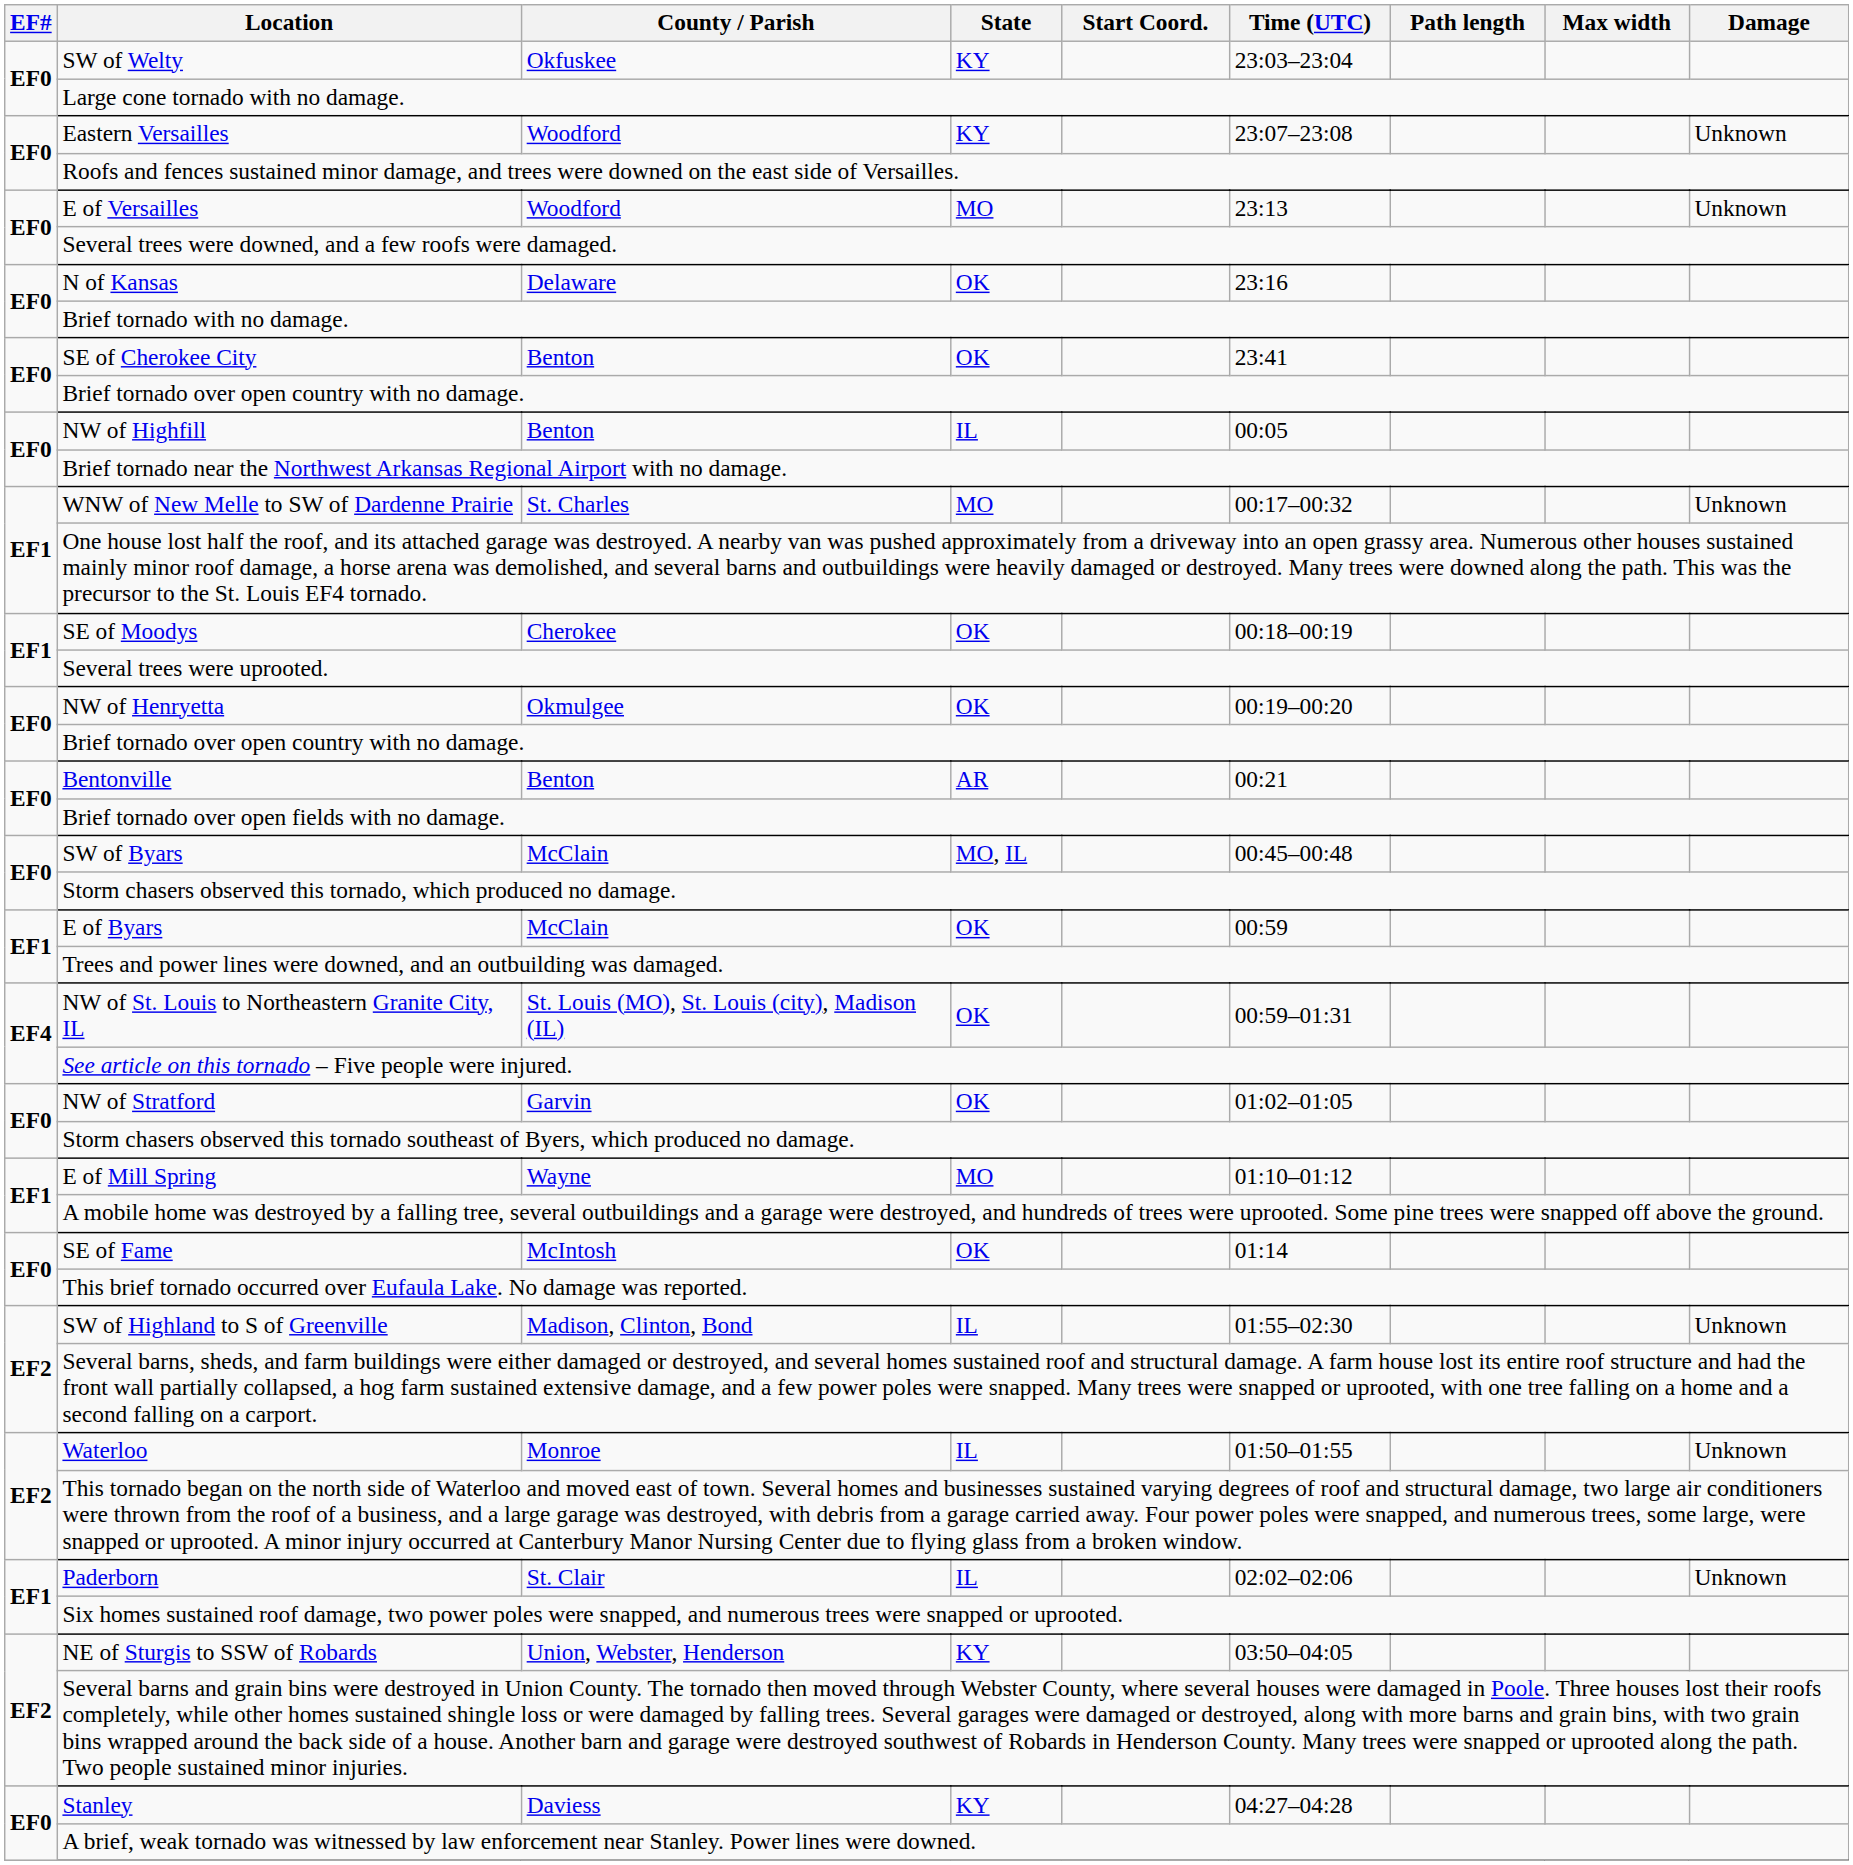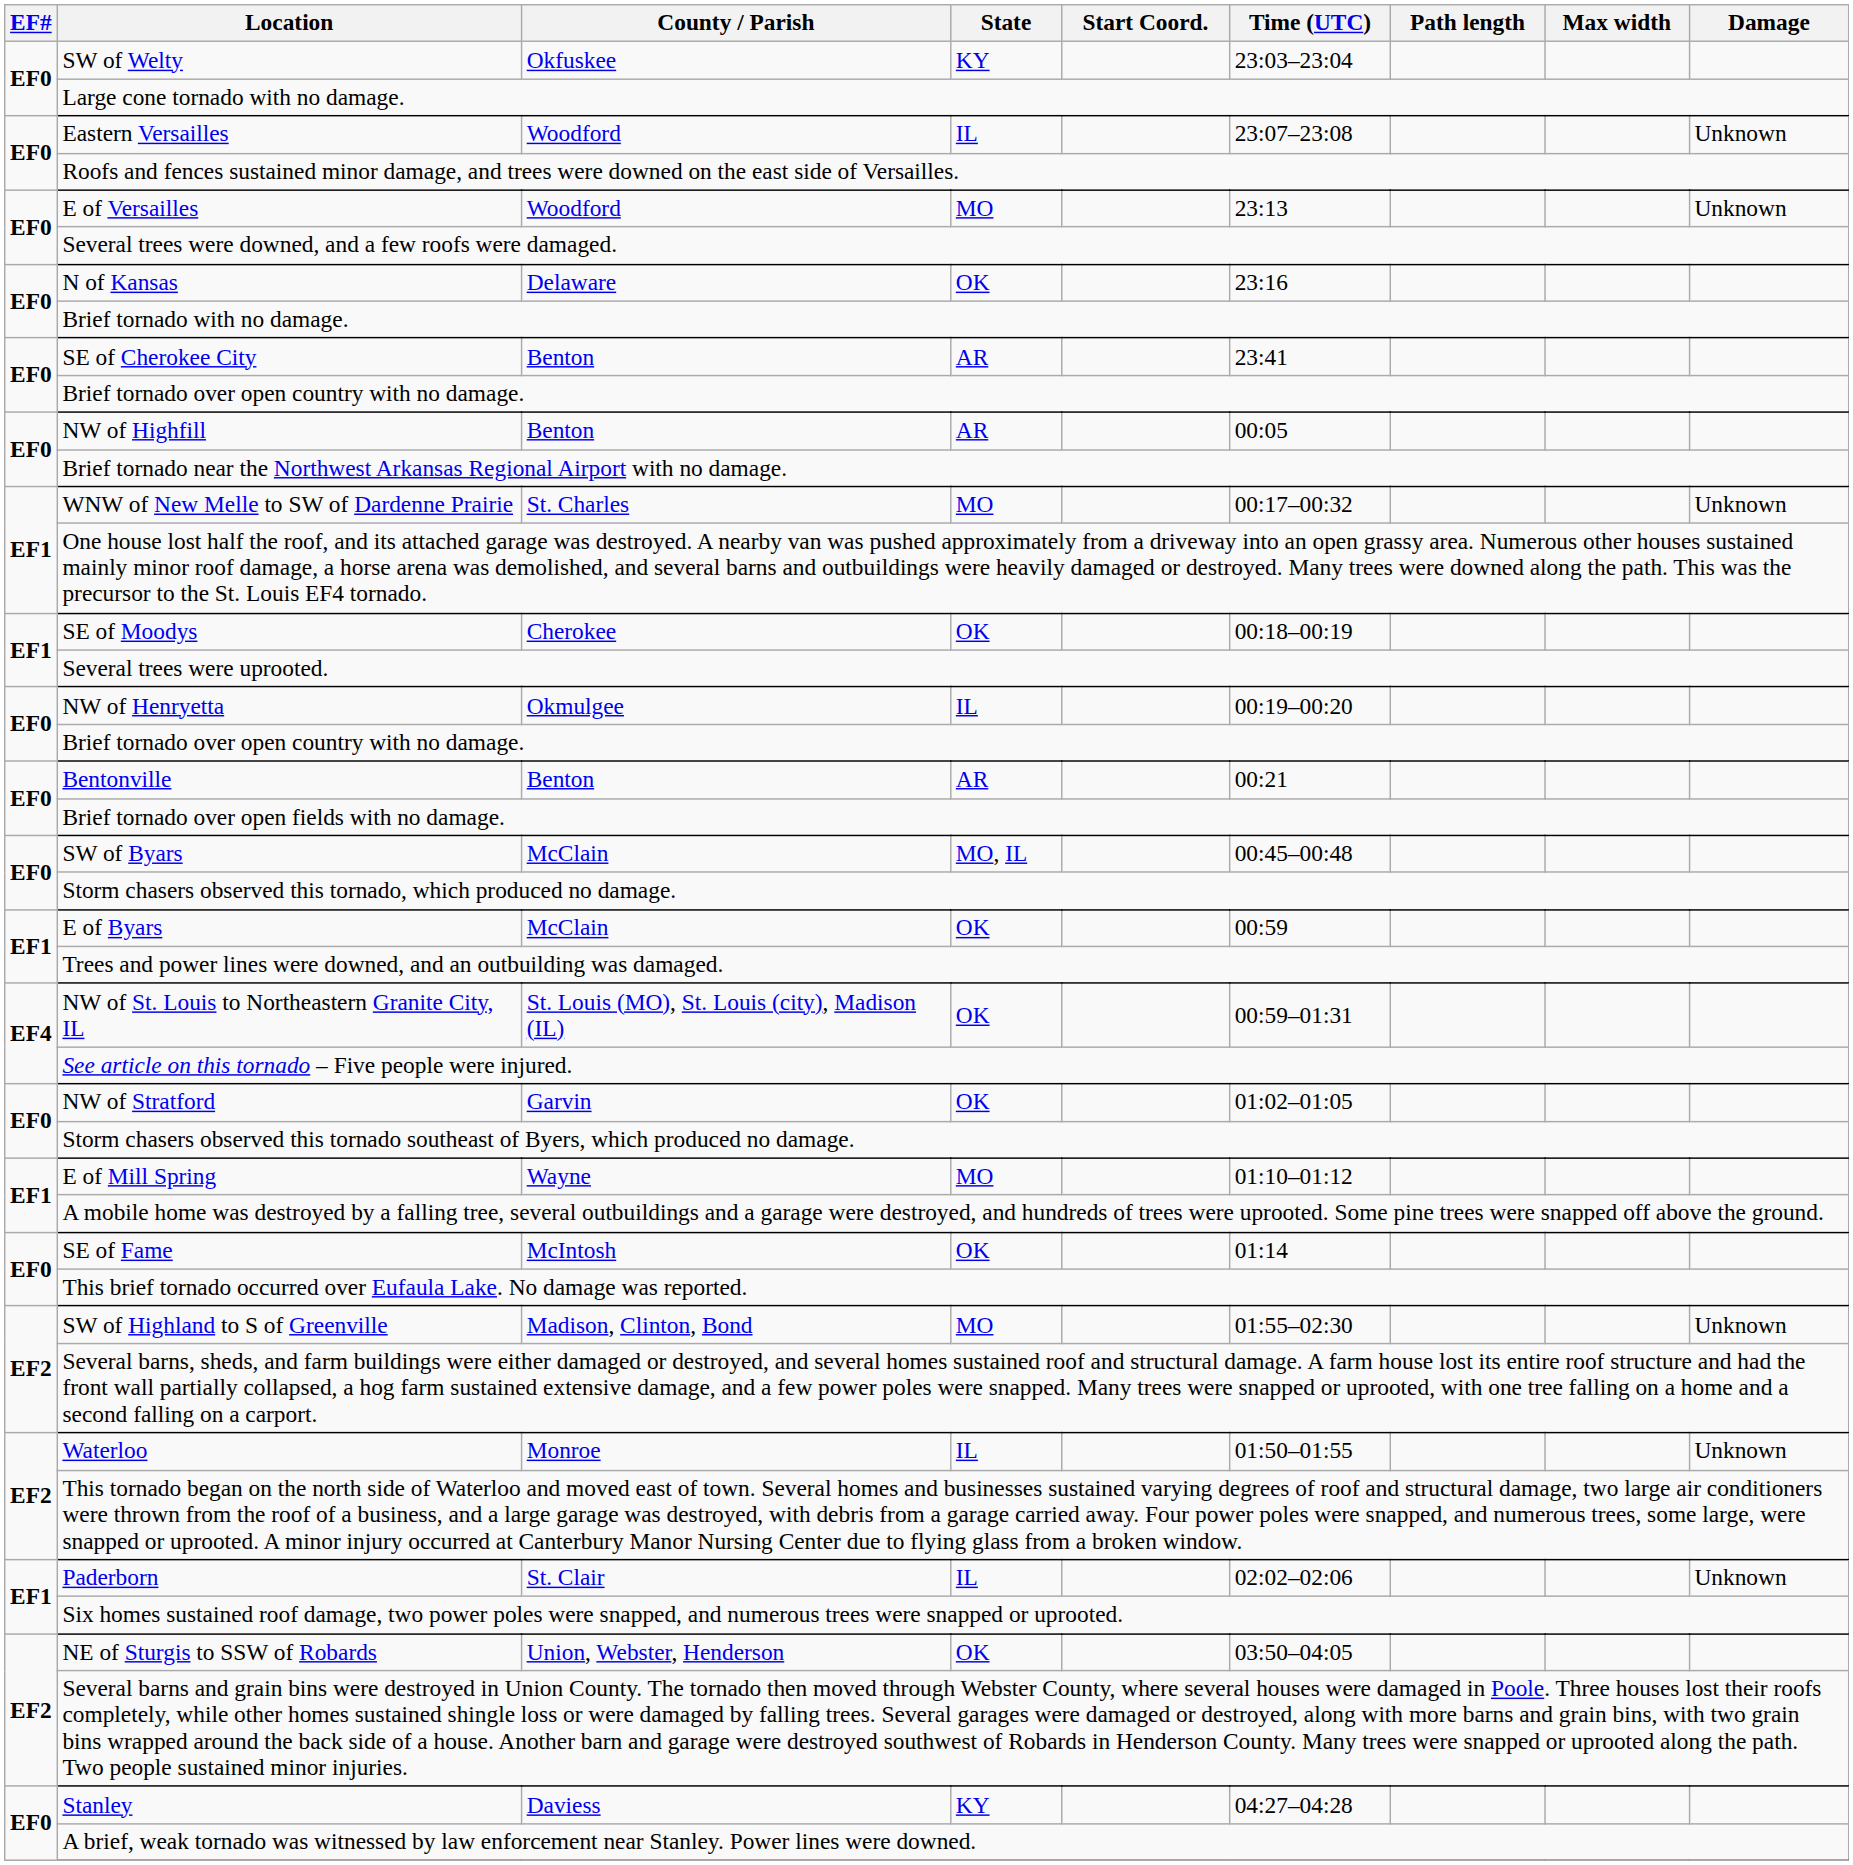(973, 134) KY -> (967, 134) IL
(973, 356) OK -> (972, 356) AR
(967, 430) IL -> (972, 430) AR
(973, 705) OK -> (967, 705) IL
(967, 1324) IL -> (975, 1324) MO
(973, 1651) KY -> (973, 1651) OK
